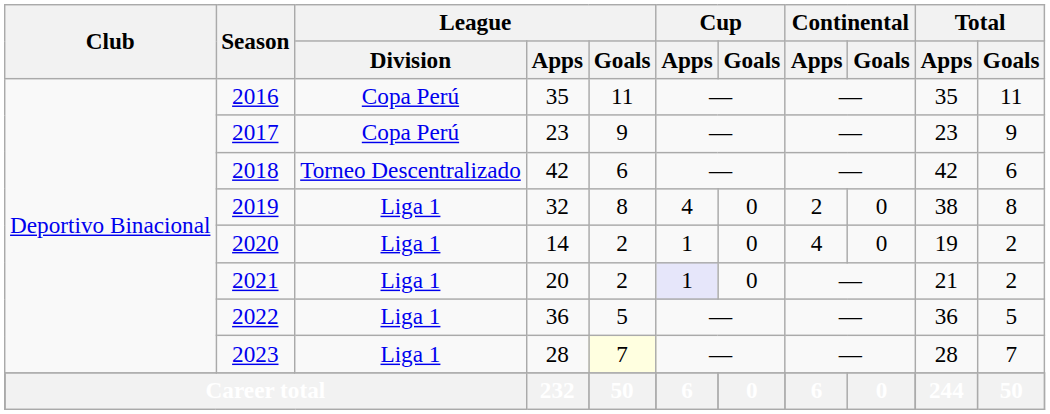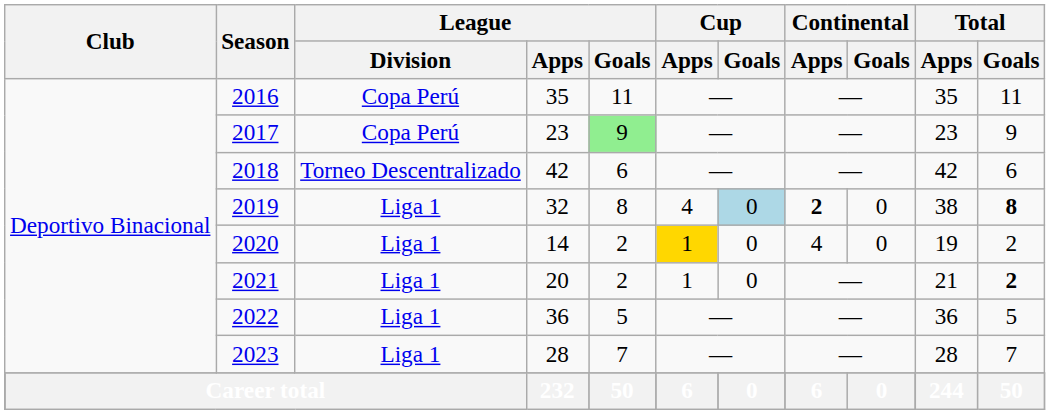(622, 133) no background -> (622, 133) lightgreen background
(752, 206) no background -> (752, 206) lightblue background
(817, 206) normal -> (817, 206) bold
(1011, 206) normal -> (1011, 206) bold
(687, 243) no background -> (687, 243) gold background
(687, 280) lavender background -> (687, 280) no background
(1011, 280) normal -> (1011, 280) bold
(622, 354) lightyellow background -> (622, 354) no background
